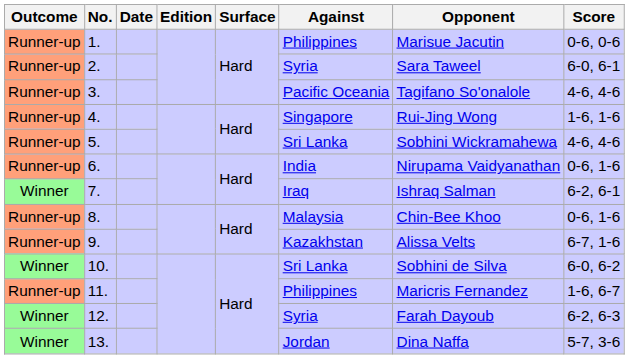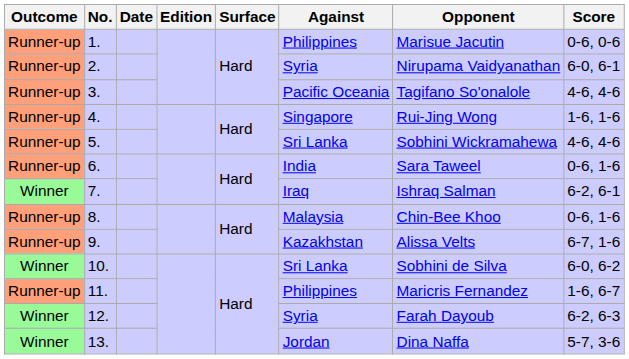(439, 66) Sara Taweel -> (478, 66) Nirupama Vaidyanathan
(478, 166) Nirupama Vaidyanathan -> (439, 166) Sara Taweel
